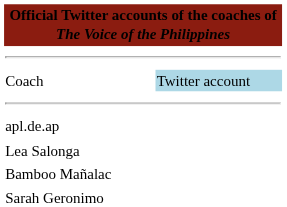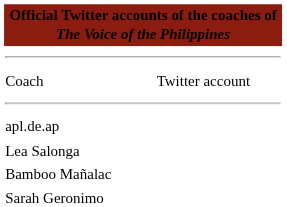(203, 80) lightblue background -> (203, 80) no background
